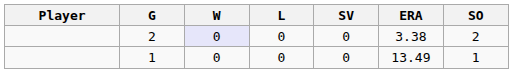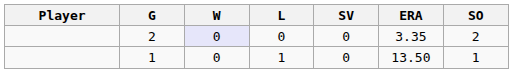(411, 36) 3.38 -> (411, 36) 3.35
(281, 57) 0 -> (281, 57) 1
(411, 57) 13.49 -> (411, 57) 13.50
